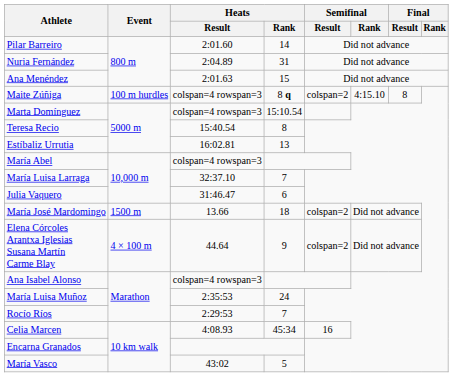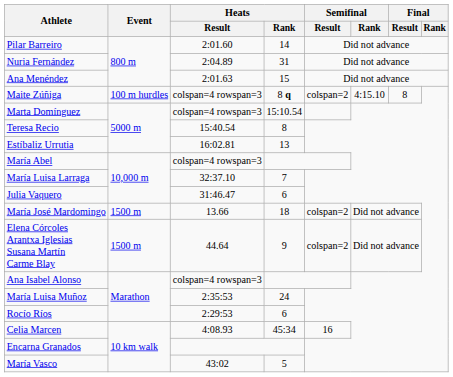(131, 246) 4 × 100 m -> (126, 246) 1500 m
(284, 314) 7 -> (284, 314) 6
